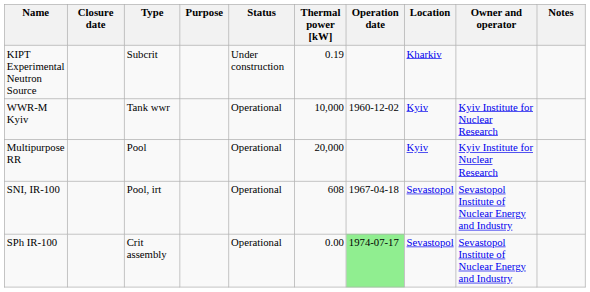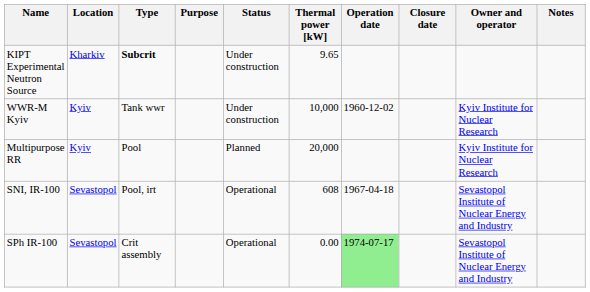columns swapped: (430, 13) <-> (96, 19)
(142, 54) normal -> (138, 54) bold
(334, 54) 0.19 -> (329, 54) 9.65
(256, 107) Operational -> (252, 113) Under construction
(256, 148) Operational -> (243, 148) Planned
